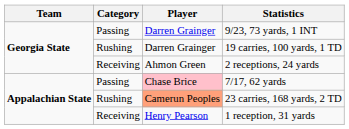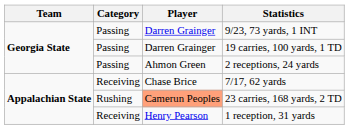(114, 47) Rushing -> (113, 47) Passing
(118, 64) Receiving -> (113, 64) Passing
(113, 81) Passing -> (118, 81) Receiving
(171, 81) pink background -> (171, 81) no background
